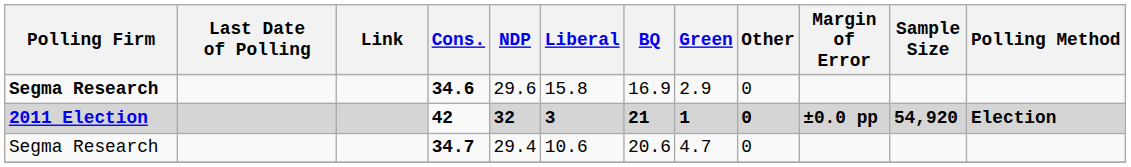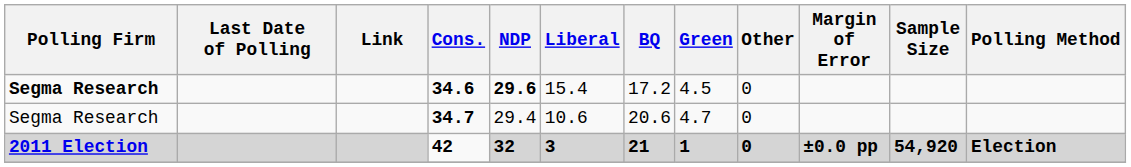(515, 89) normal -> (515, 89) bold
(566, 89) 15.8 -> (566, 89) 15.4
(650, 89) 16.9 -> (650, 89) 17.2
(695, 89) 2.9 -> (695, 89) 4.5
rows swapped: (453, 147) <-> (442, 118)
